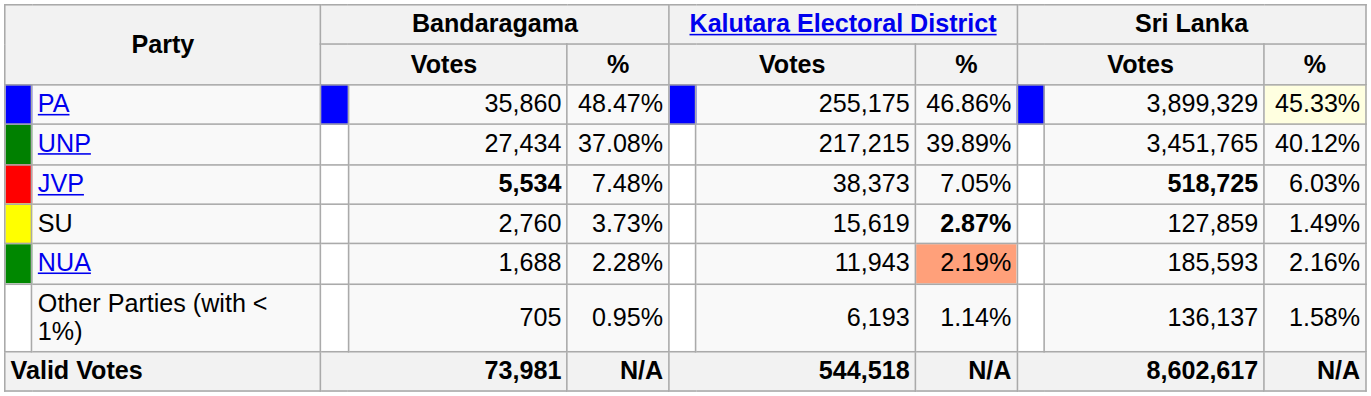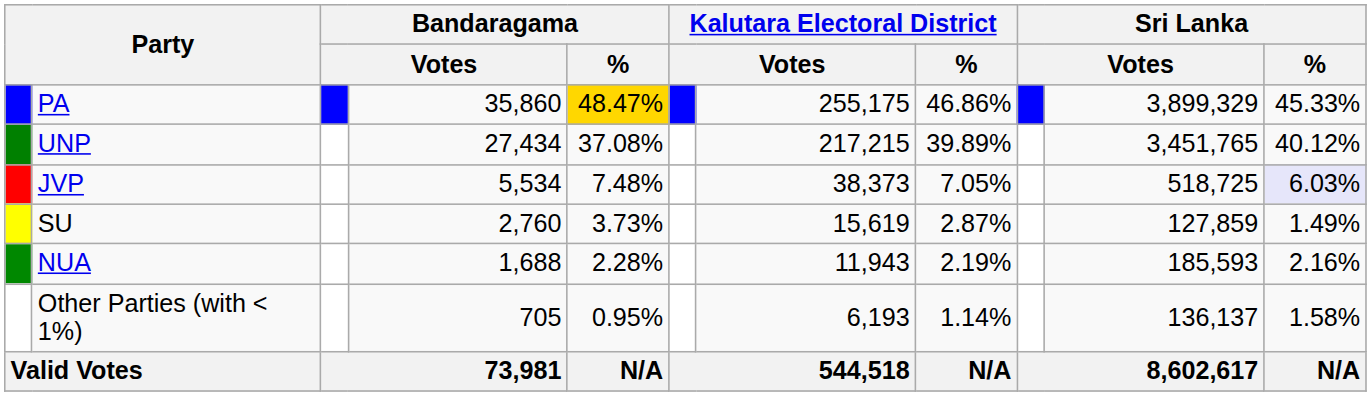(621, 104) no background -> (621, 104) gold background
(1318, 104) lightyellow background -> (1318, 104) no background
(530, 183) bold -> (530, 183) normal
(1213, 183) bold -> (1213, 183) normal
(1325, 183) no background -> (1325, 183) lavender background
(976, 223) bold -> (976, 223) normal
(976, 263) lightsalmon background -> (976, 263) no background
